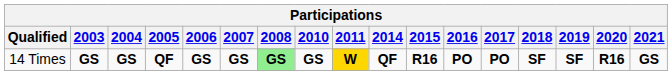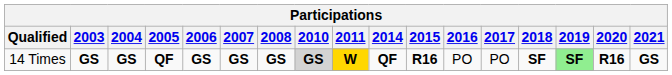(276, 59) lightgreen background -> (276, 59) no background
(313, 59) no background -> (313, 59) lightgrey background
(462, 59) bold -> (462, 59) normal
(500, 59) bold -> (500, 59) normal
(574, 59) no background -> (574, 59) lightgreen background
